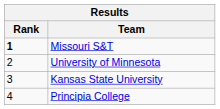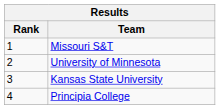(10, 46) bold -> (10, 46) normal
